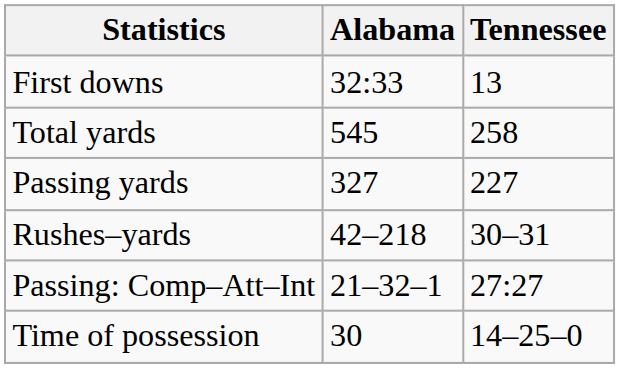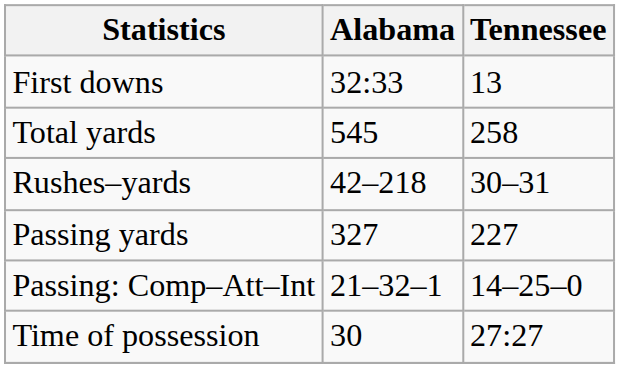rows swapped: (102, 234) <-> (100, 183)
(507, 285) 27:27 -> (526, 285) 14–25–0
(526, 336) 14–25–0 -> (507, 336) 27:27
